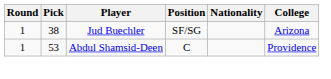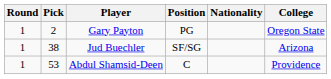+ row: (116, 30)
